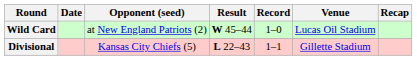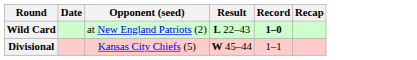- column: (335, 13)
(232, 30) W 45–44 -> (232, 30) L 22–43
(273, 30) normal -> (273, 30) bold
(232, 47) L 22–43 -> (232, 47) W 45–44
